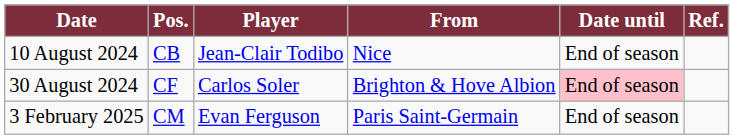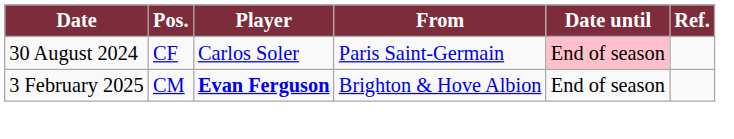- row: (74, 52)
(454, 85) Brighton & Hove Albion -> (422, 52) Paris Saint-Germain
(259, 117) normal -> (264, 85) bold
(435, 117) Paris Saint-Germain -> (440, 85) Brighton & Hove Albion
